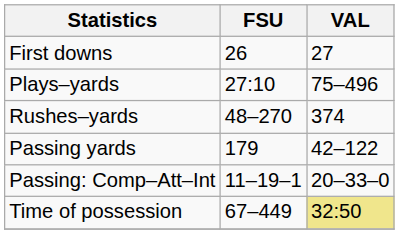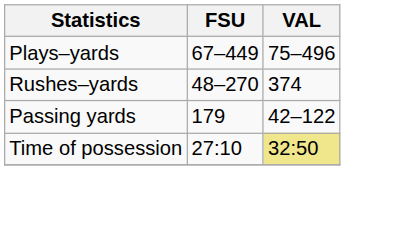- row: (61, 52)
(250, 84) 27:10 -> (225, 52) 67–449
- row: (112, 180)
(258, 212) 67–449 -> (217, 148) 27:10
